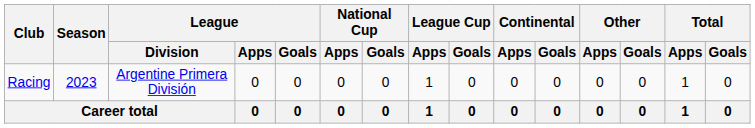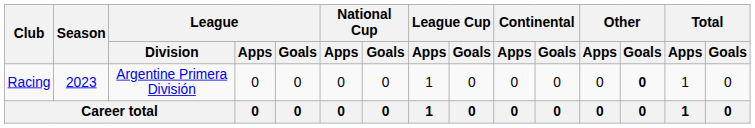(642, 82) normal -> (642, 82) bold
